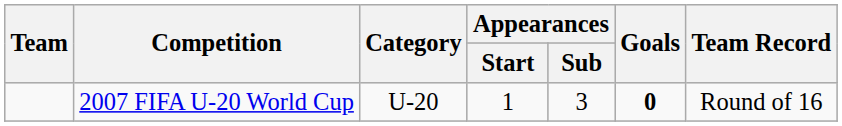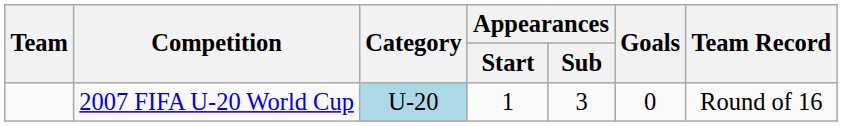(413, 101) no background -> (413, 101) lightblue background
(650, 101) bold -> (650, 101) normal
